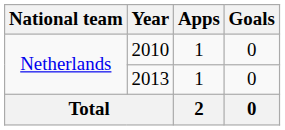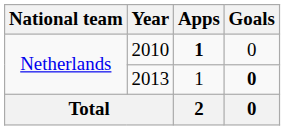(199, 49) normal -> (199, 49) bold
(252, 79) normal -> (252, 79) bold
